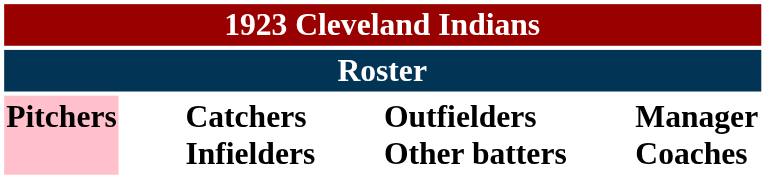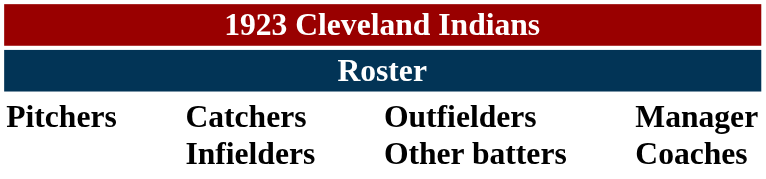(62, 115) pink background -> (62, 115) no background
